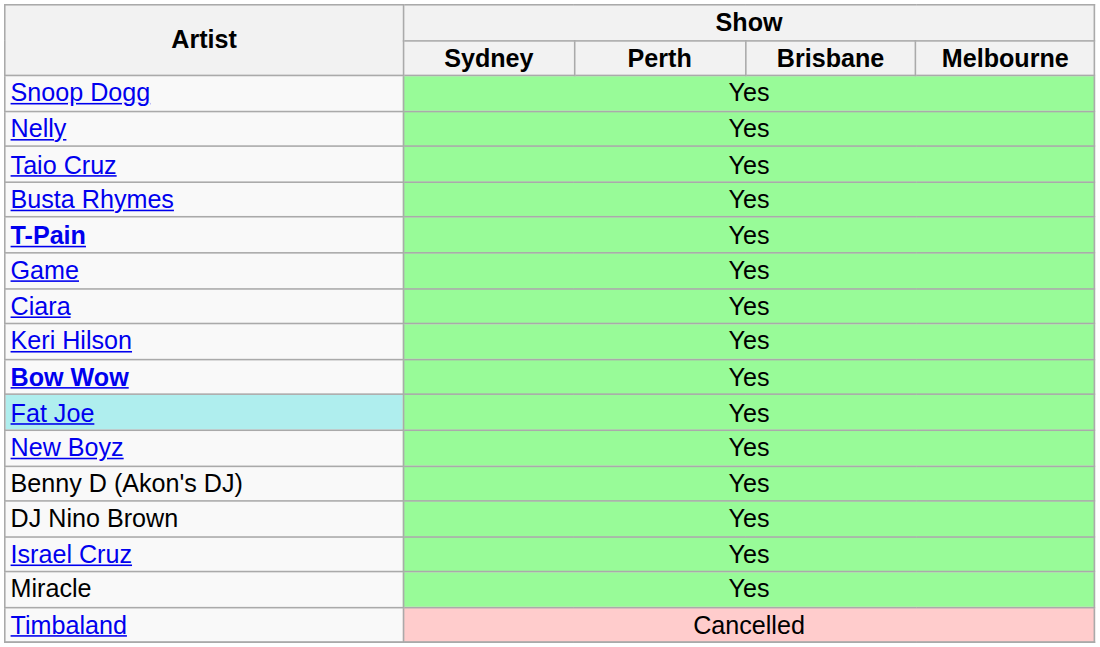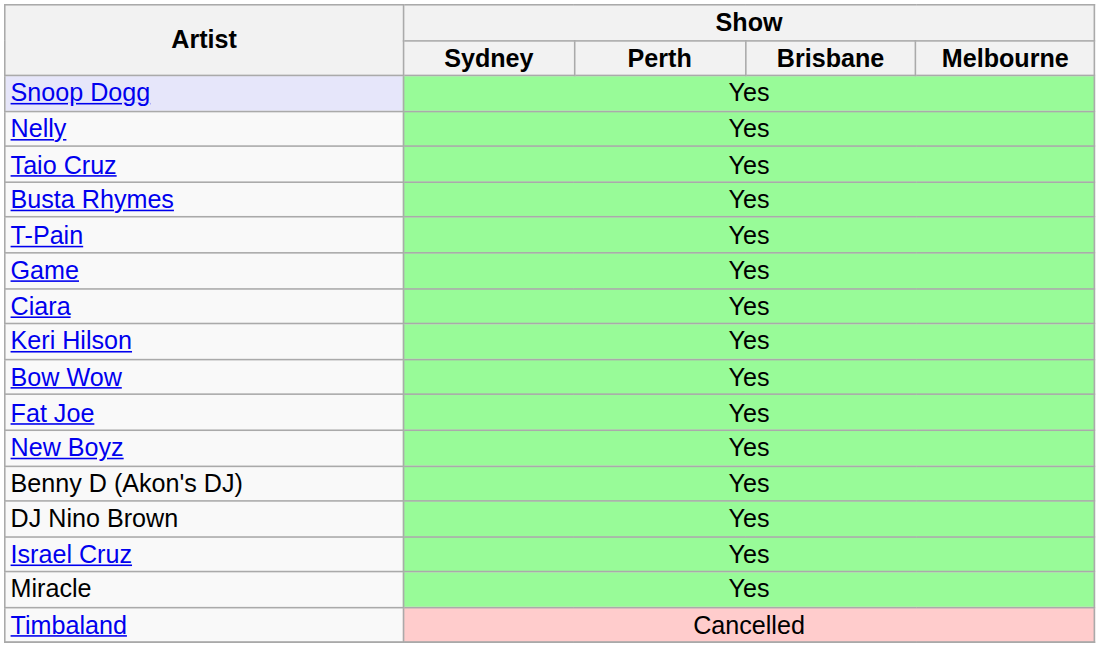(80, 93) no background -> (80, 93) lavender background
(48, 235) bold -> (47, 235) normal
(70, 377) bold -> (66, 377) normal
(52, 412) paleturquoise background -> (52, 412) no background
